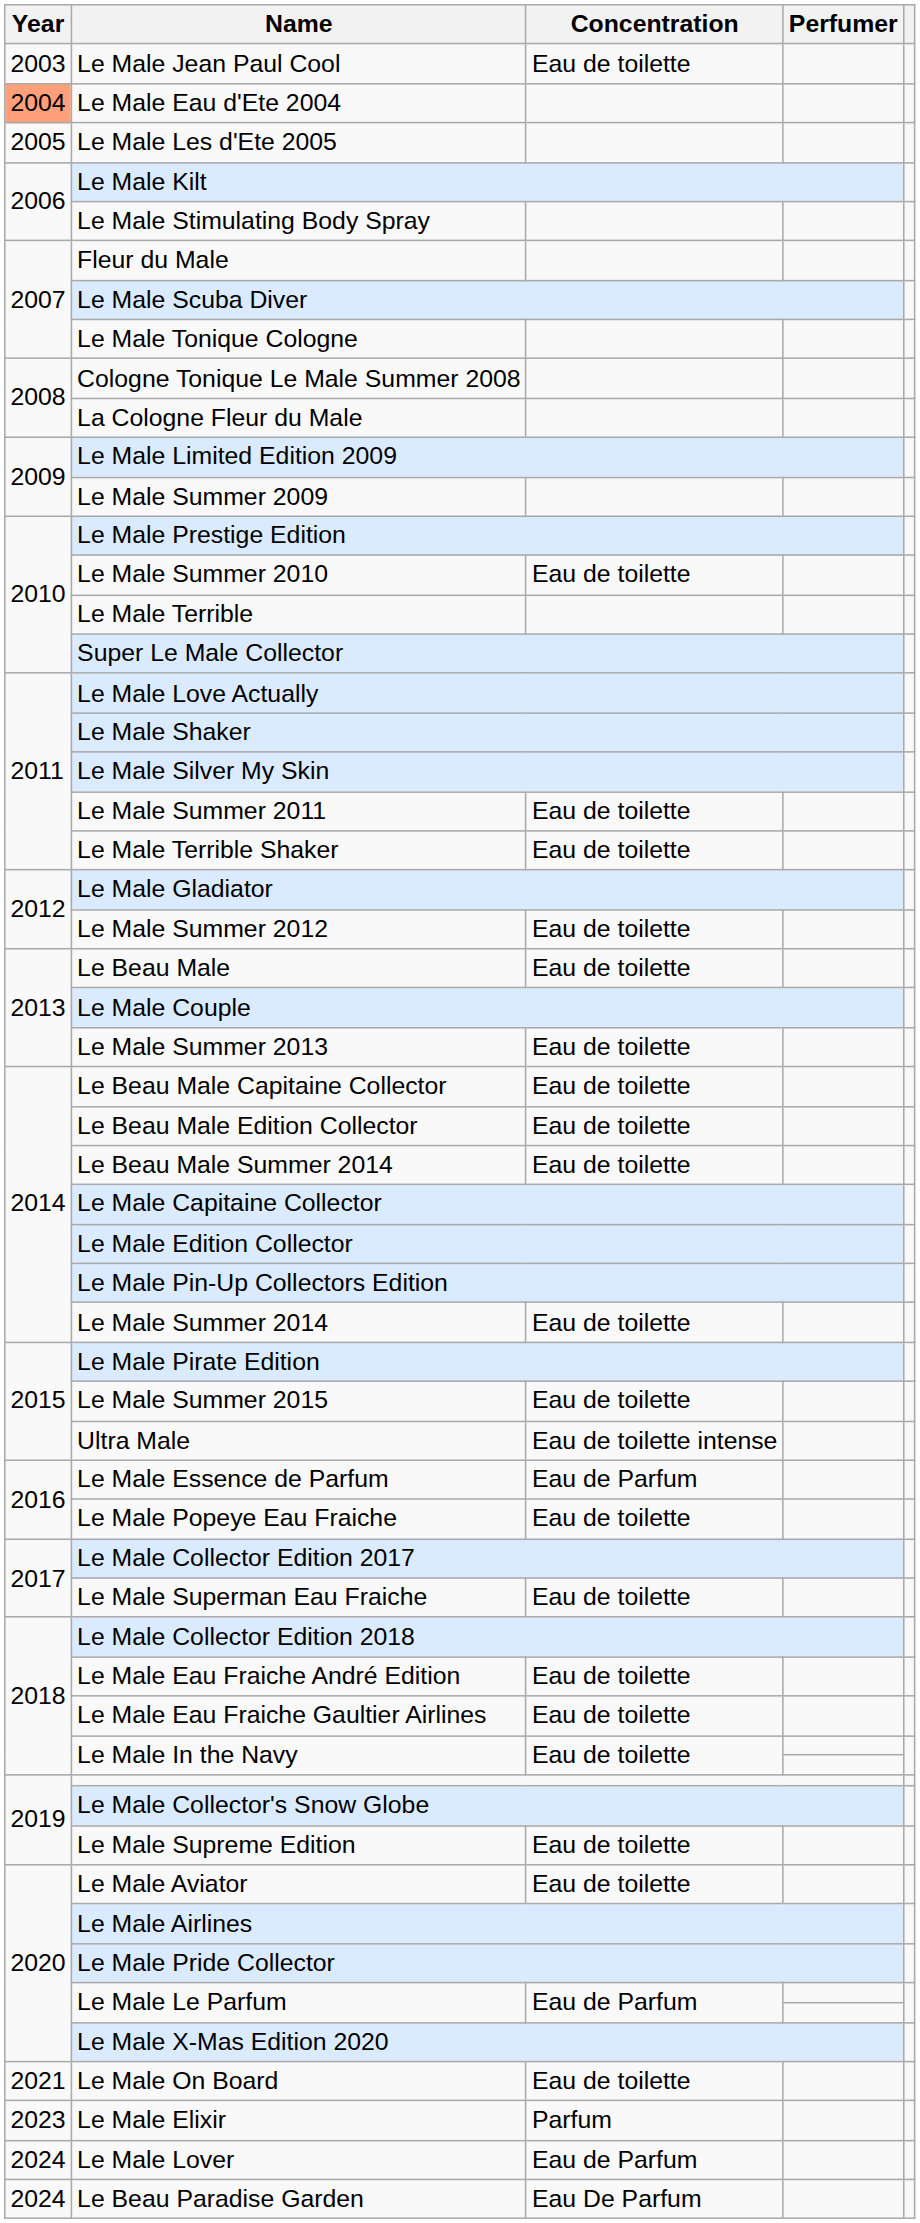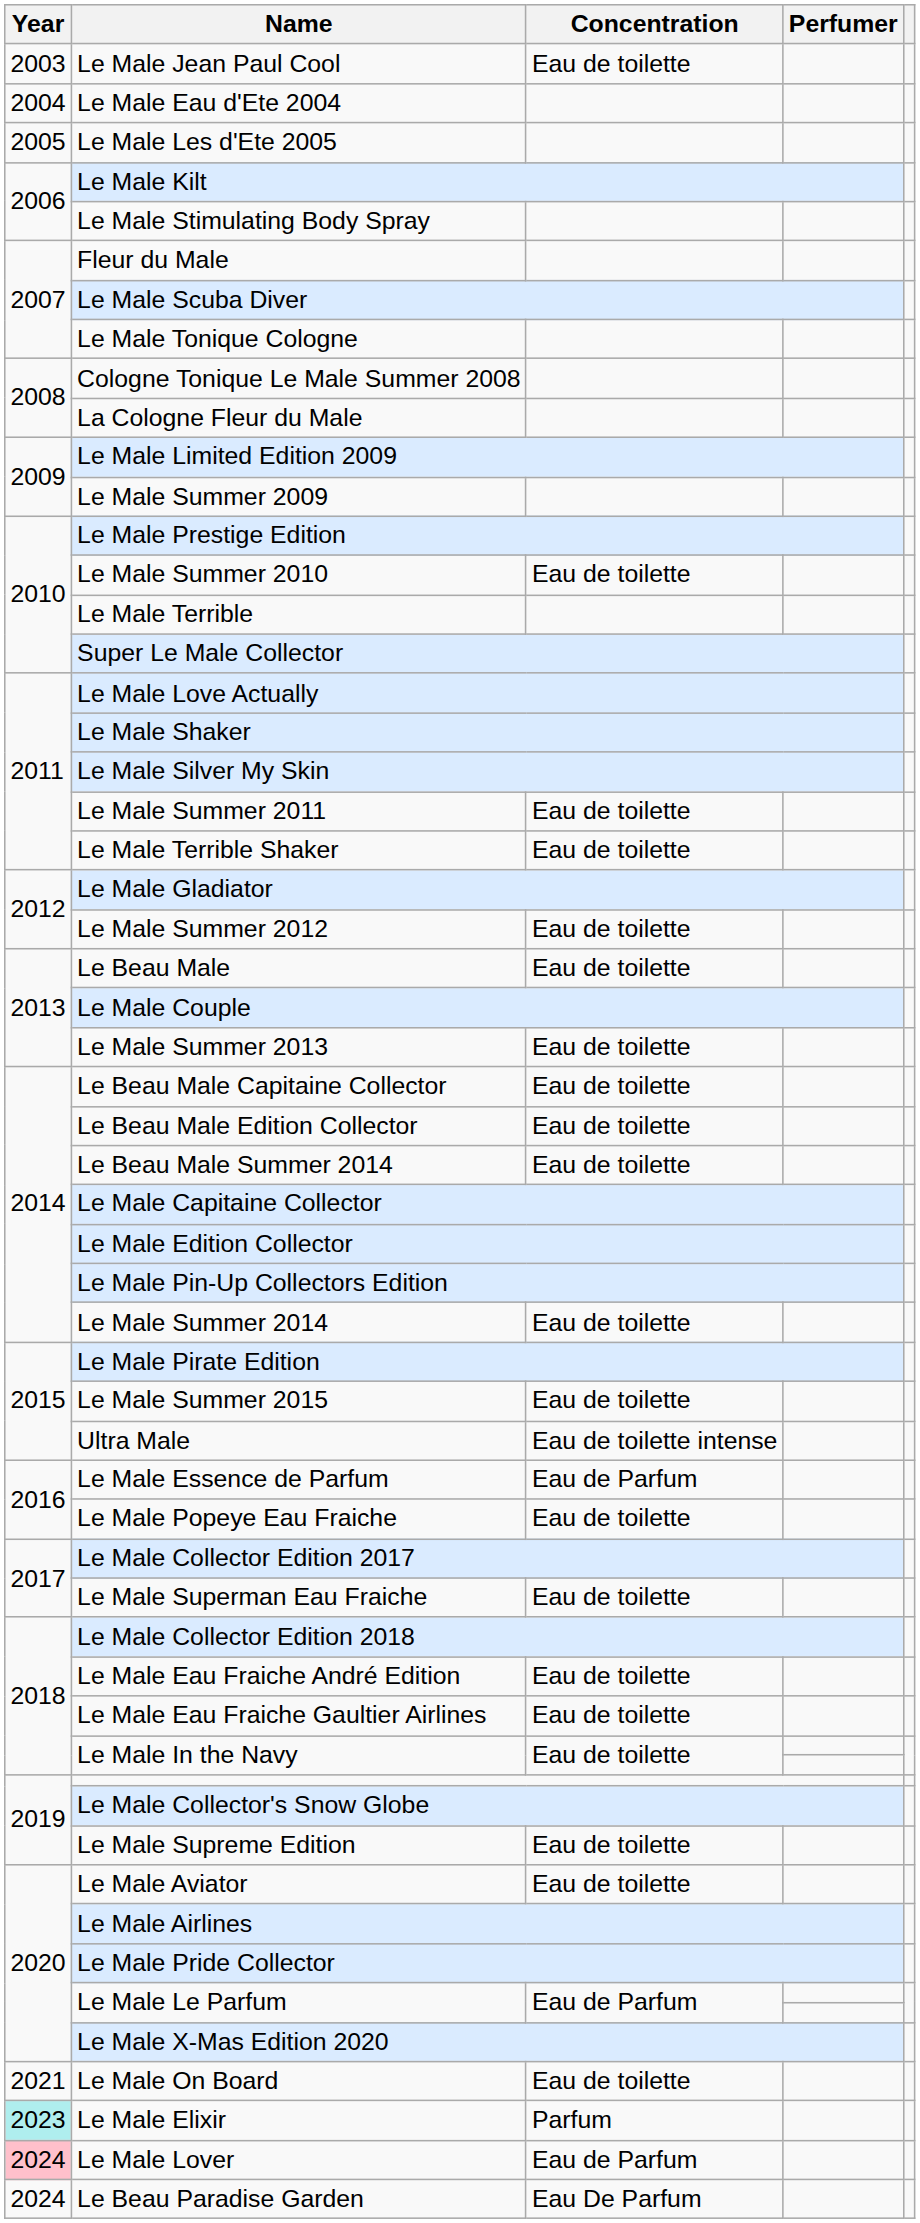(38, 102) lightsalmon background -> (38, 102) no background
(38, 2120) no background -> (38, 2120) paleturquoise background
(38, 2159) no background -> (38, 2159) pink background
